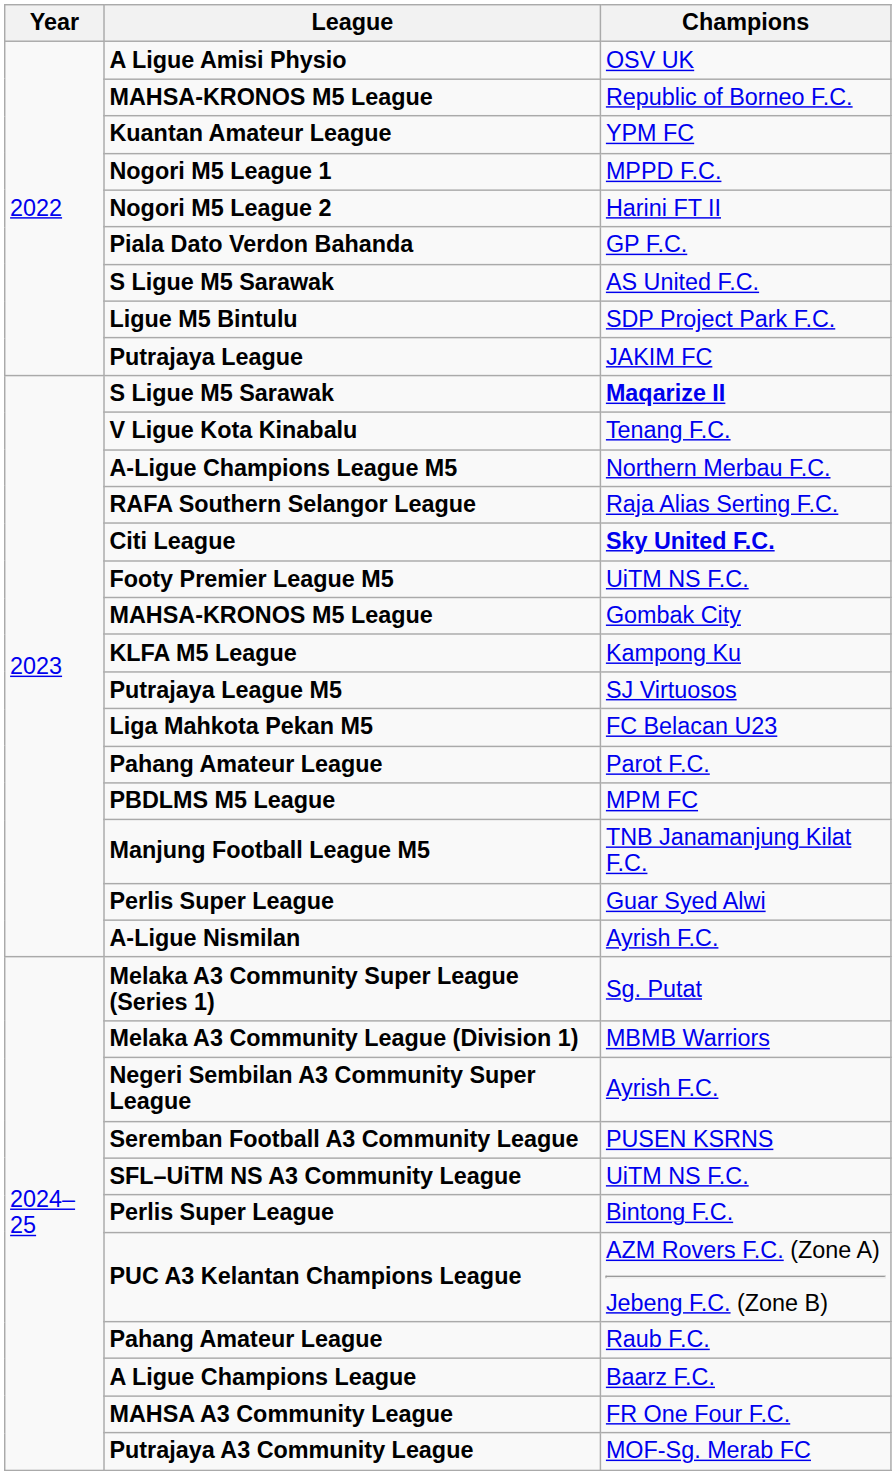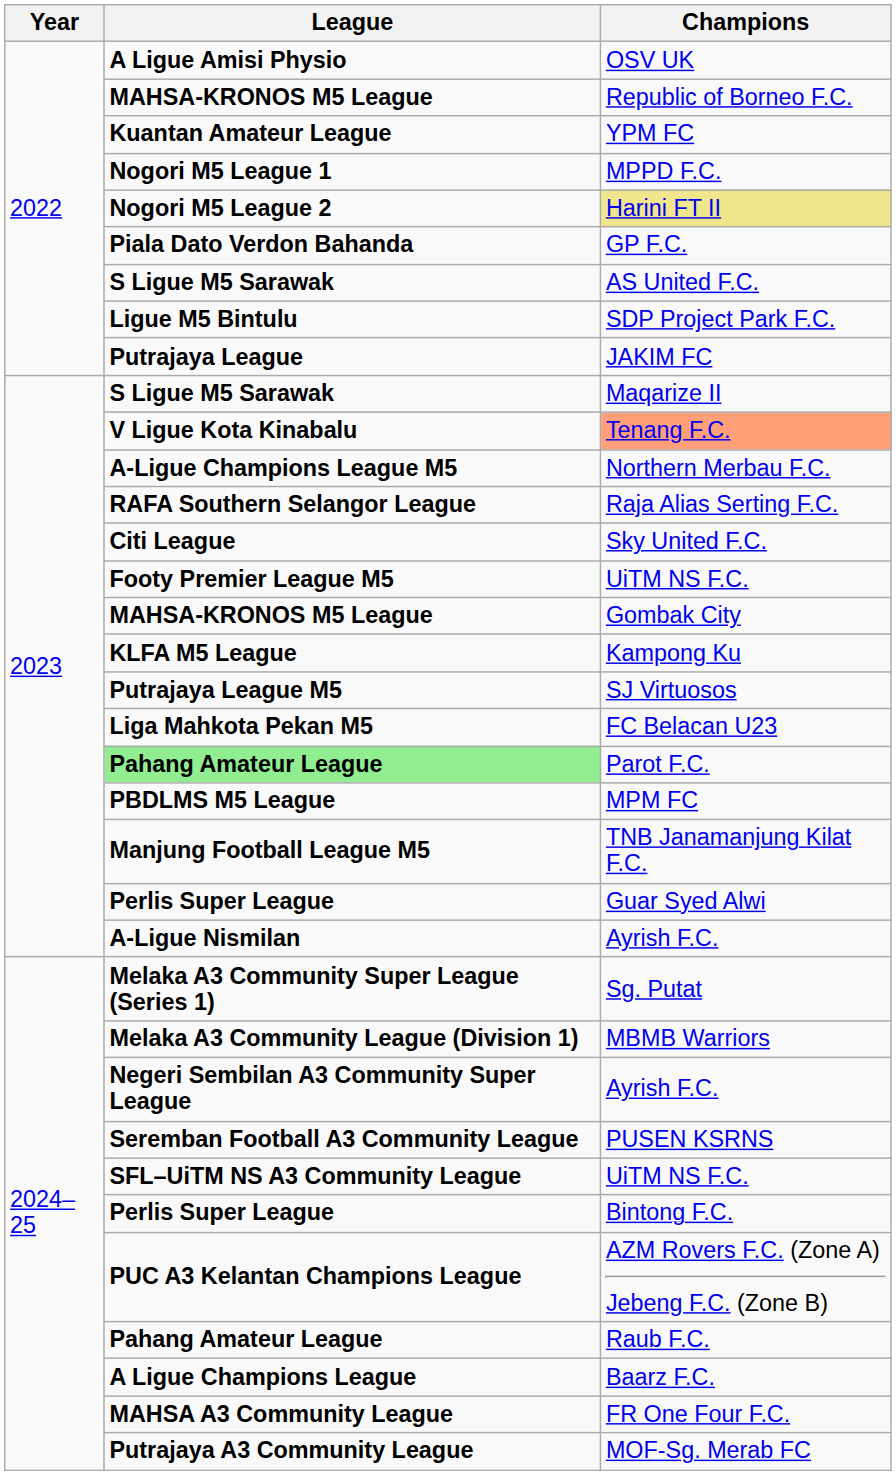(663, 208) no background -> (663, 208) khaki background
(666, 393) bold -> (664, 393) normal
(668, 430) no background -> (668, 430) lightsalmon background
(690, 541) bold -> (686, 541) normal
(246, 763) no background -> (246, 763) lightgreen background
